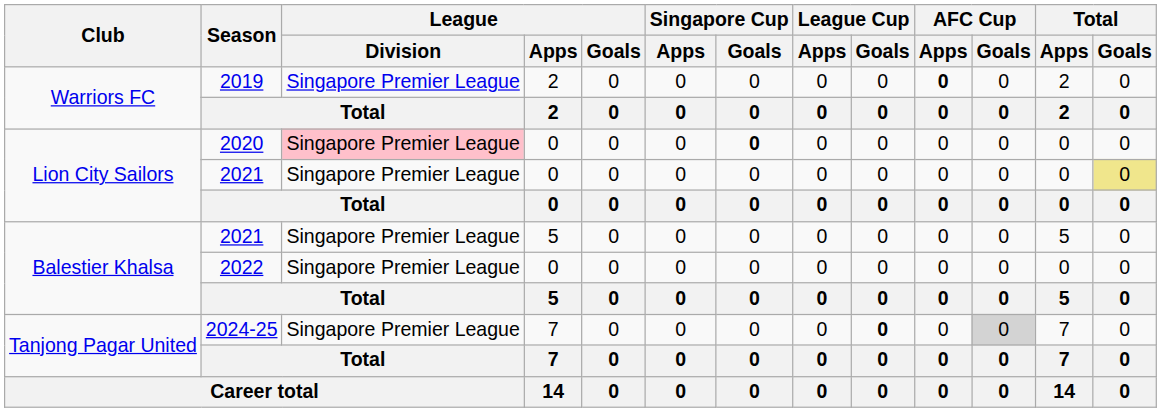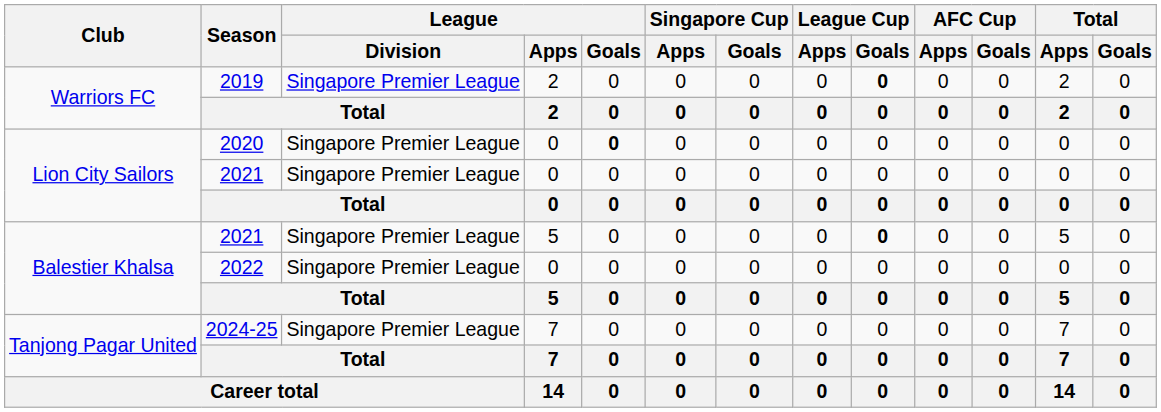(883, 81) normal -> (883, 81) bold
(943, 81) bold -> (943, 81) normal
(403, 143) pink background -> (403, 143) no background
(614, 143) normal -> (614, 143) bold
(755, 143) bold -> (755, 143) normal
(1125, 174) khaki background -> (1125, 174) no background
(883, 236) normal -> (883, 236) bold
(883, 329) bold -> (883, 329) normal
(1004, 329) lightgrey background -> (1004, 329) no background
